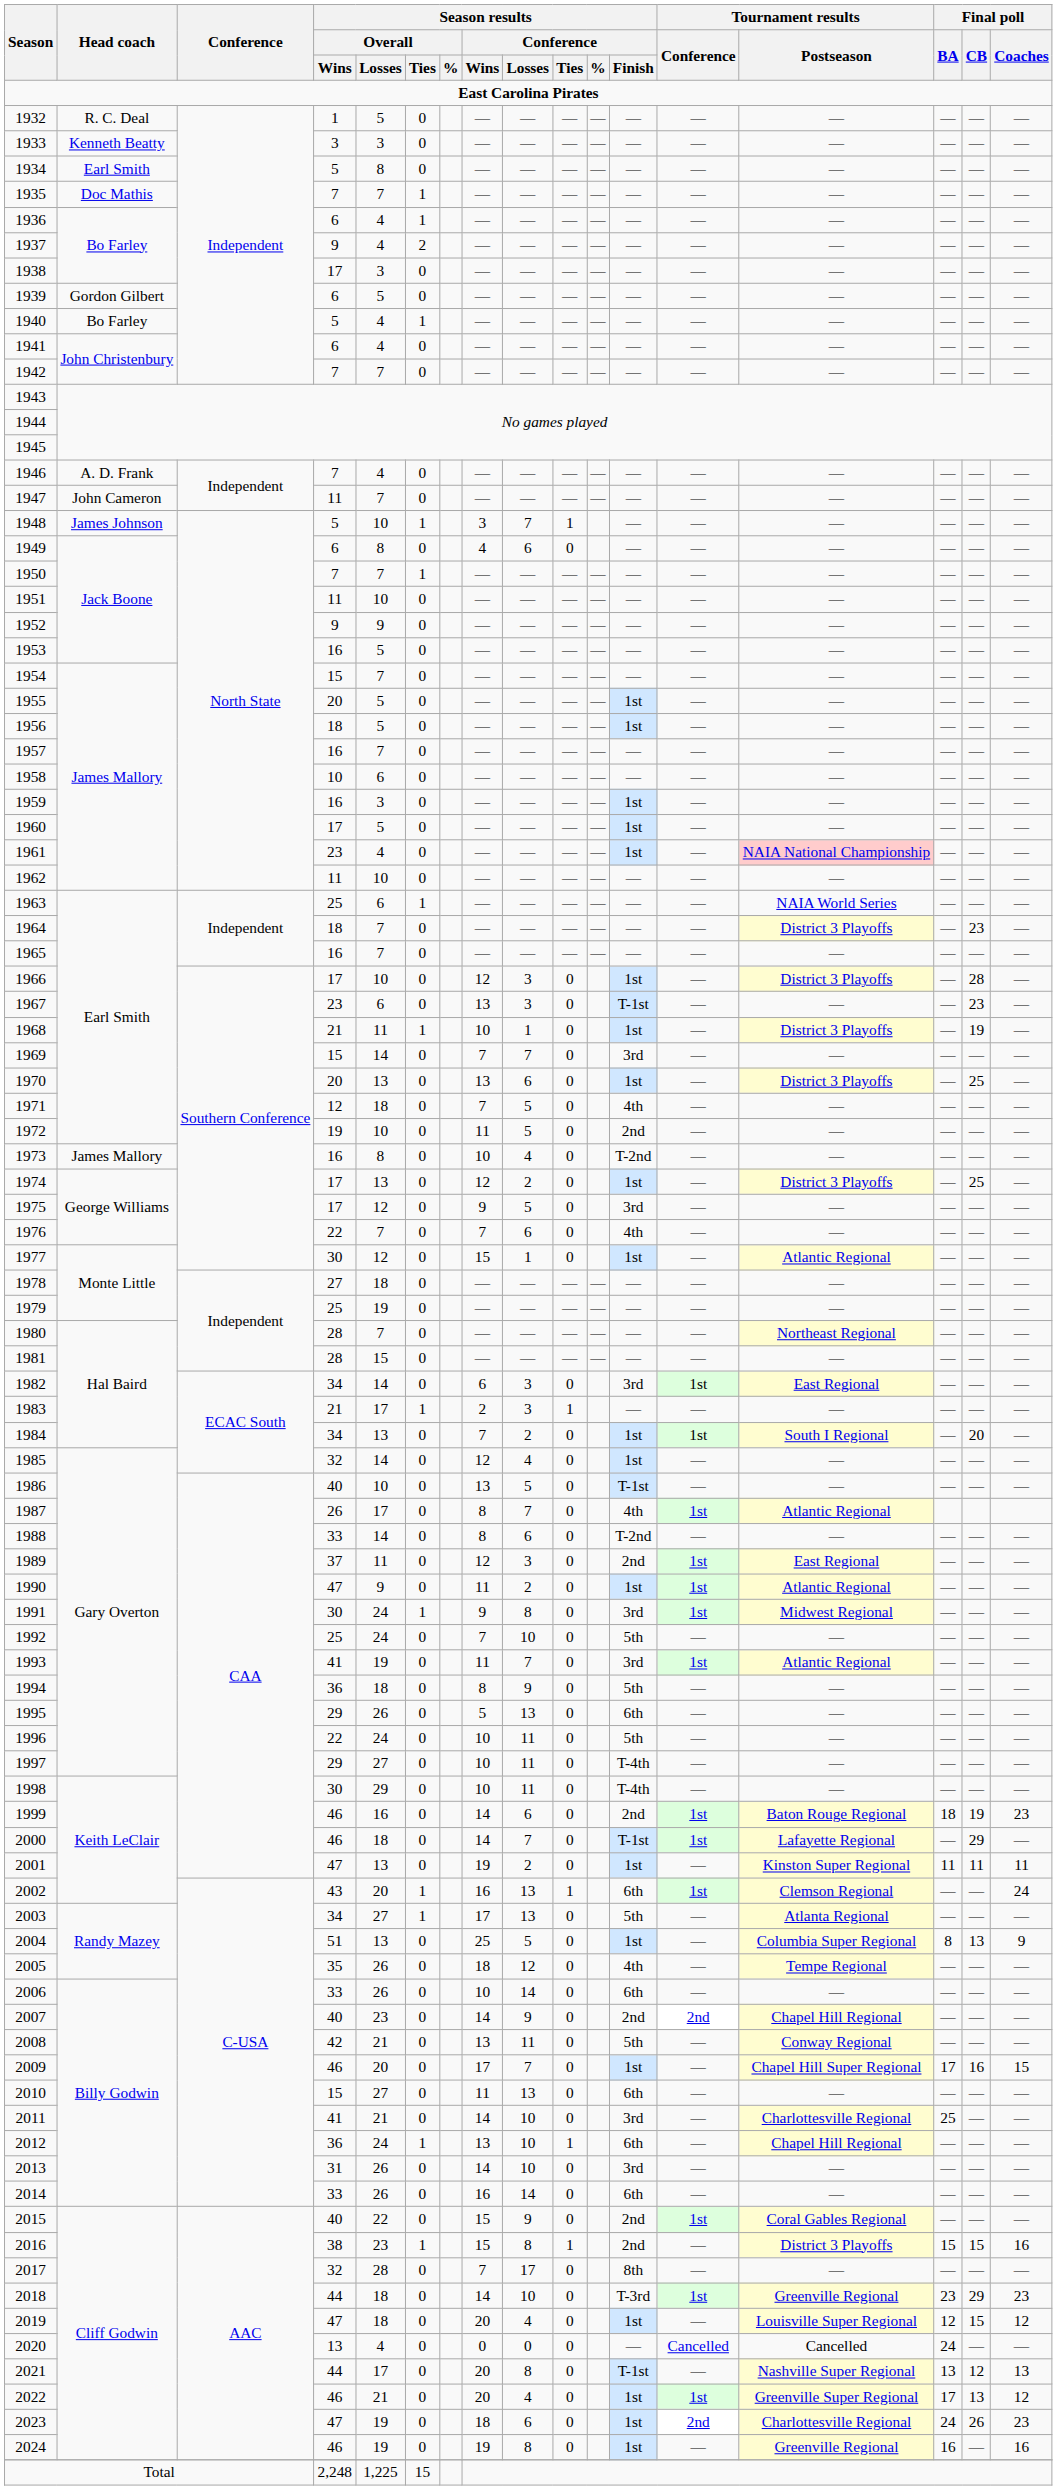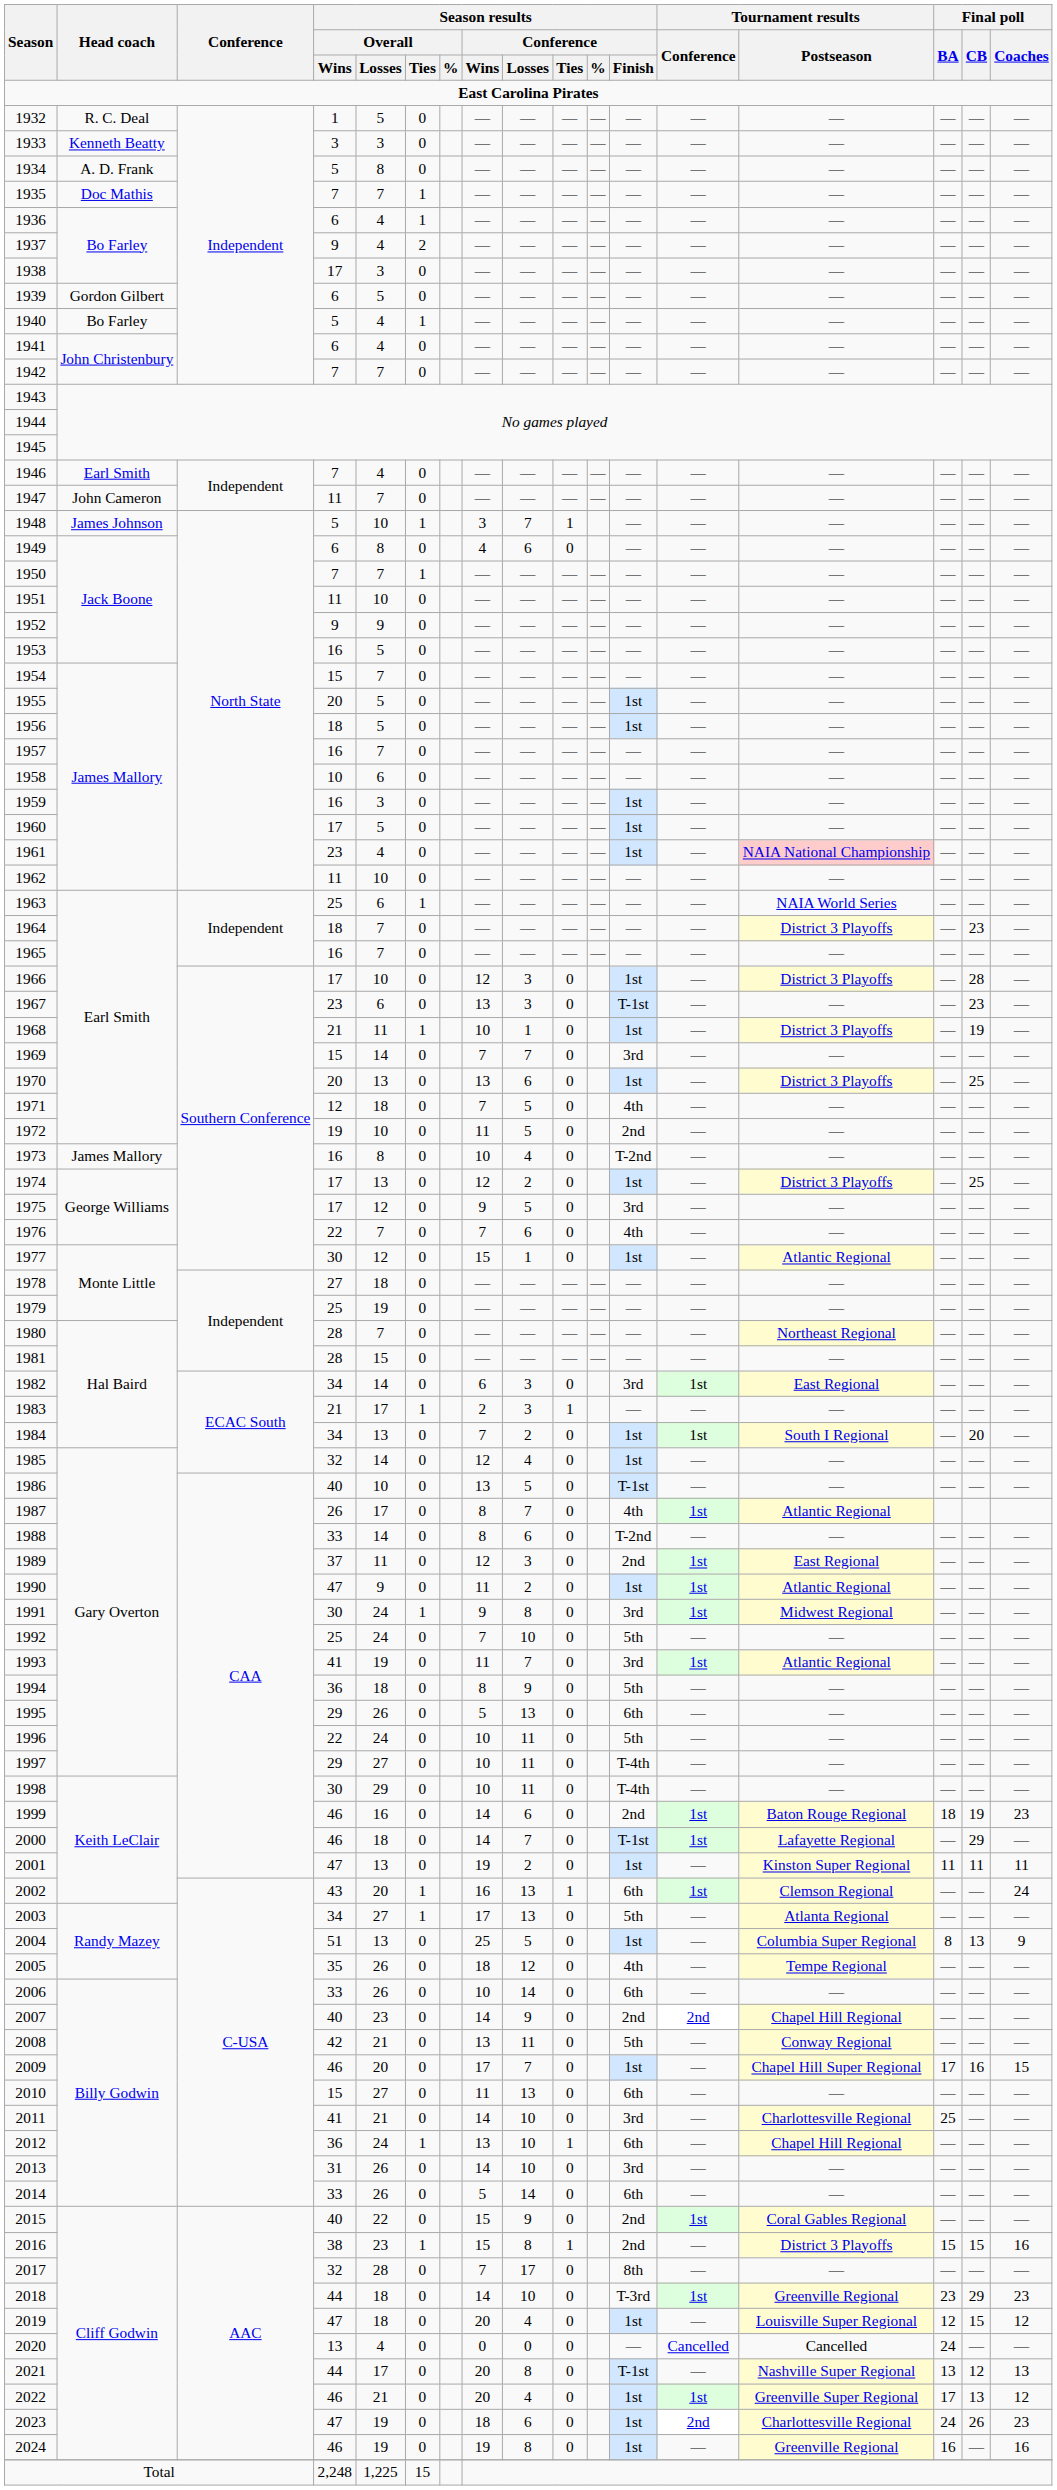(117, 169) Earl Smith -> (117, 169) A. D. Frank
(117, 472) A. D. Frank -> (117, 472) Earl Smith
(482, 2194) 16 -> (482, 2194) 5
